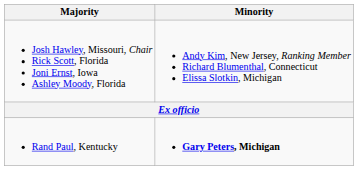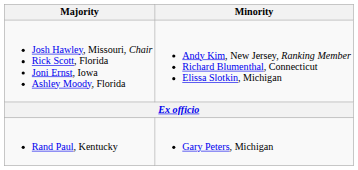(254, 147) bold -> (254, 147) normal
